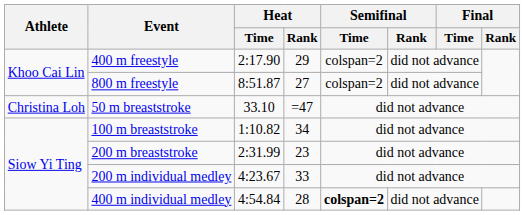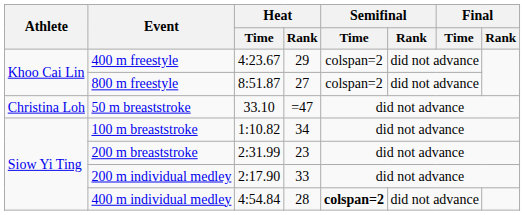(259, 61) 2:17.90 -> (259, 61) 4:23.67
(259, 176) 4:23.67 -> (259, 176) 2:17.90
